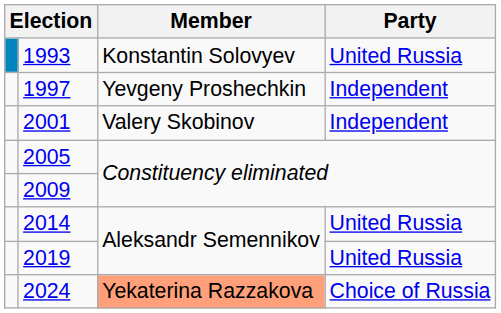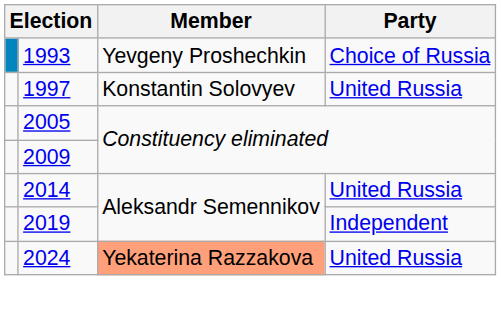(199, 55) Konstantin Solovyev -> (204, 55) Yevgeny Proshechkin
(396, 55) United Russia -> (410, 55) Choice of Russia
(204, 88) Yevgeny Proshechkin -> (199, 88) Konstantin Solovyev
(389, 88) Independent -> (396, 88) United Russia
- row: (47, 122)
(396, 257) United Russia -> (389, 223) Independent
(410, 291) Choice of Russia -> (396, 257) United Russia
